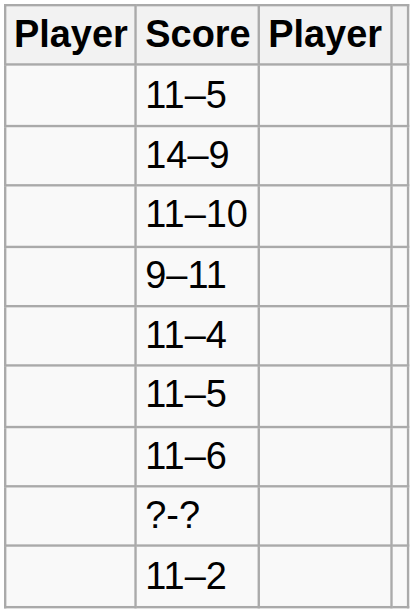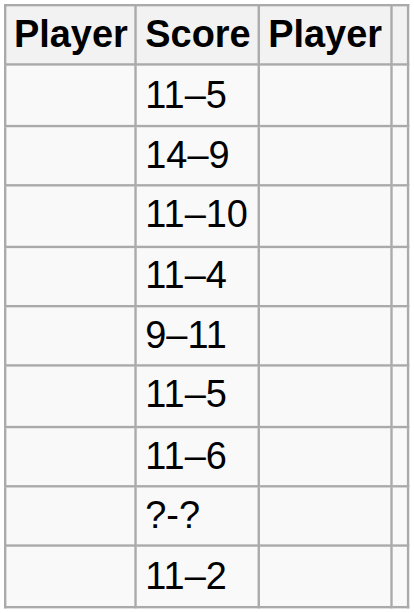rows swapped: (71, 336) <-> (71, 276)
